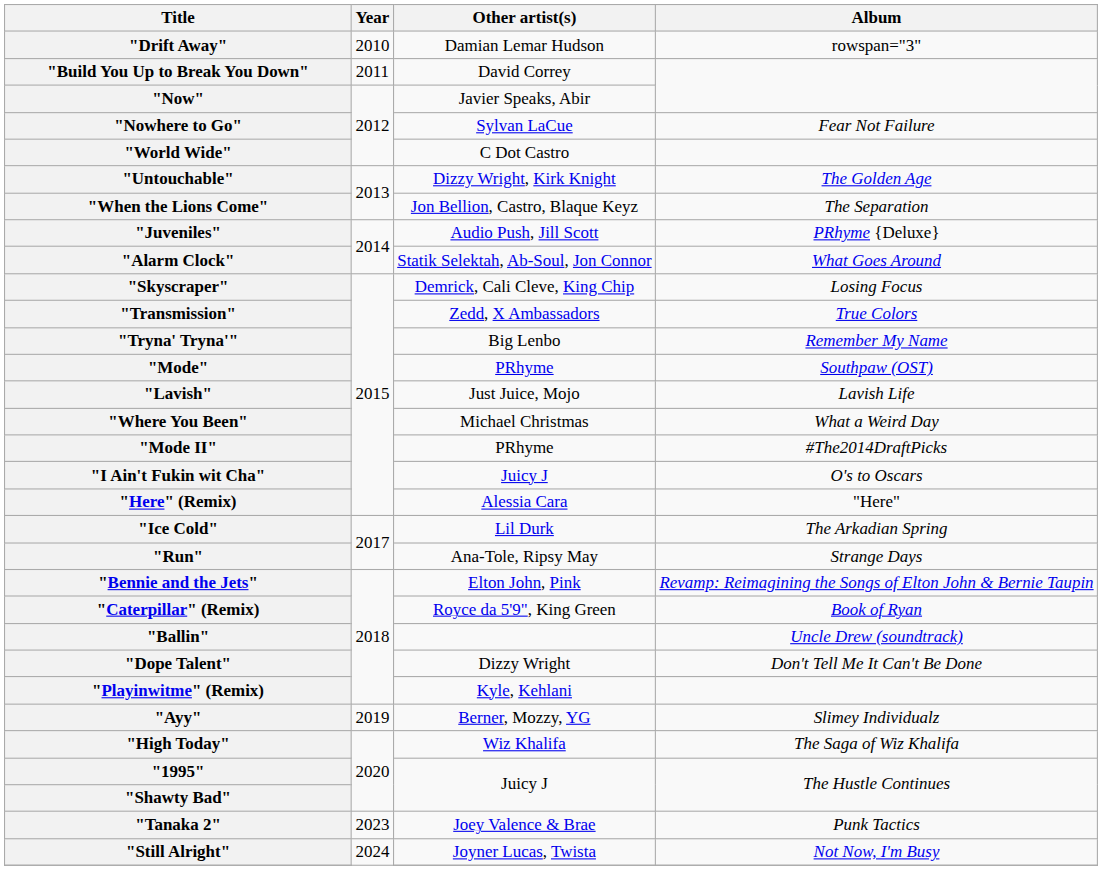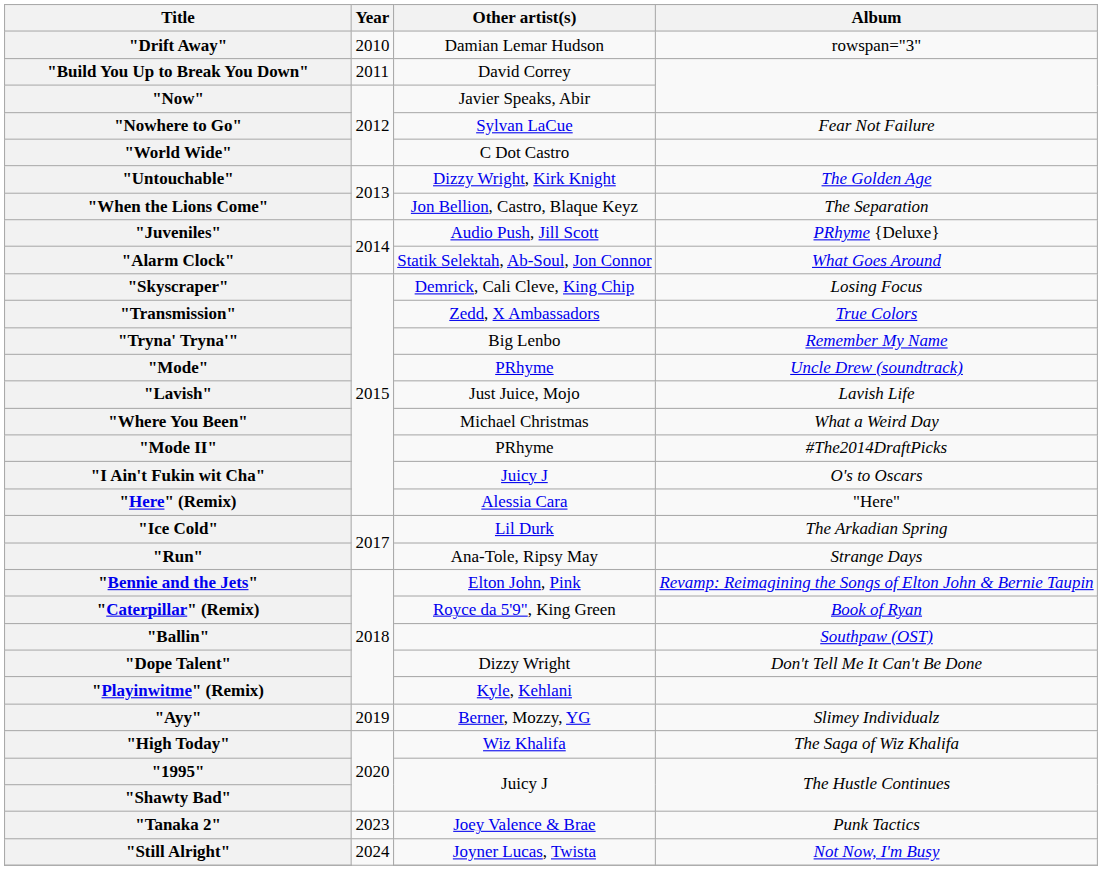(877, 367) Southpaw (OST) -> (877, 367) Uncle Drew (soundtrack)
(877, 636) Uncle Drew (soundtrack) -> (877, 636) Southpaw (OST)
